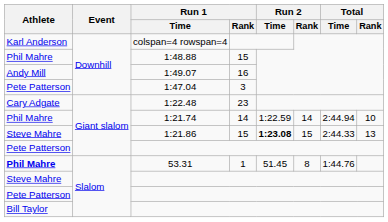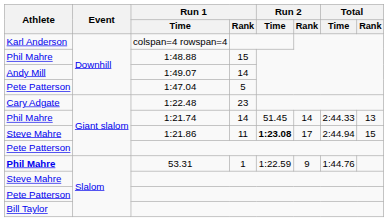(243, 72) 16 -> (243, 72) 14
(243, 88) 3 -> (243, 88) 5
(275, 118) 1:22.59 -> (275, 118) 51.45
(339, 118) 2:44.94 -> (339, 118) 2:44.33
(370, 118) 10 -> (370, 118) 13
(243, 133) 15 -> (243, 133) 11
(307, 133) 15 -> (307, 133) 17
(339, 133) 2:44.33 -> (339, 133) 2:44.94
(370, 133) 13 -> (370, 133) 15
(275, 164) 51.45 -> (275, 164) 1:22.59
(307, 164) 8 -> (307, 164) 9
